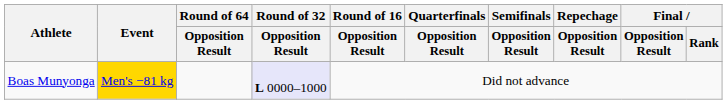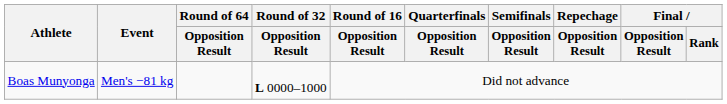(137, 80) gold background -> (137, 80) no background
(291, 88) lavender background -> (291, 88) no background
